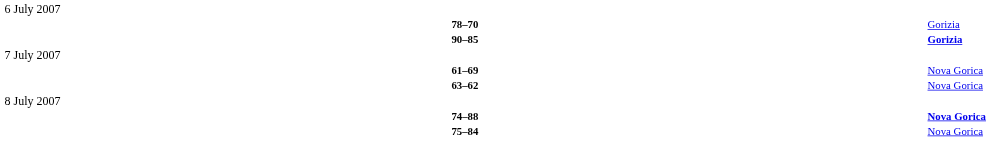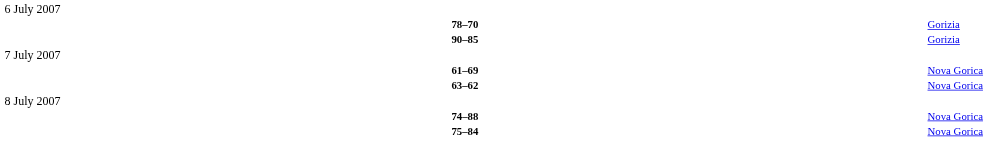(945, 40) bold -> (944, 40) normal
(957, 116) bold -> (955, 116) normal
